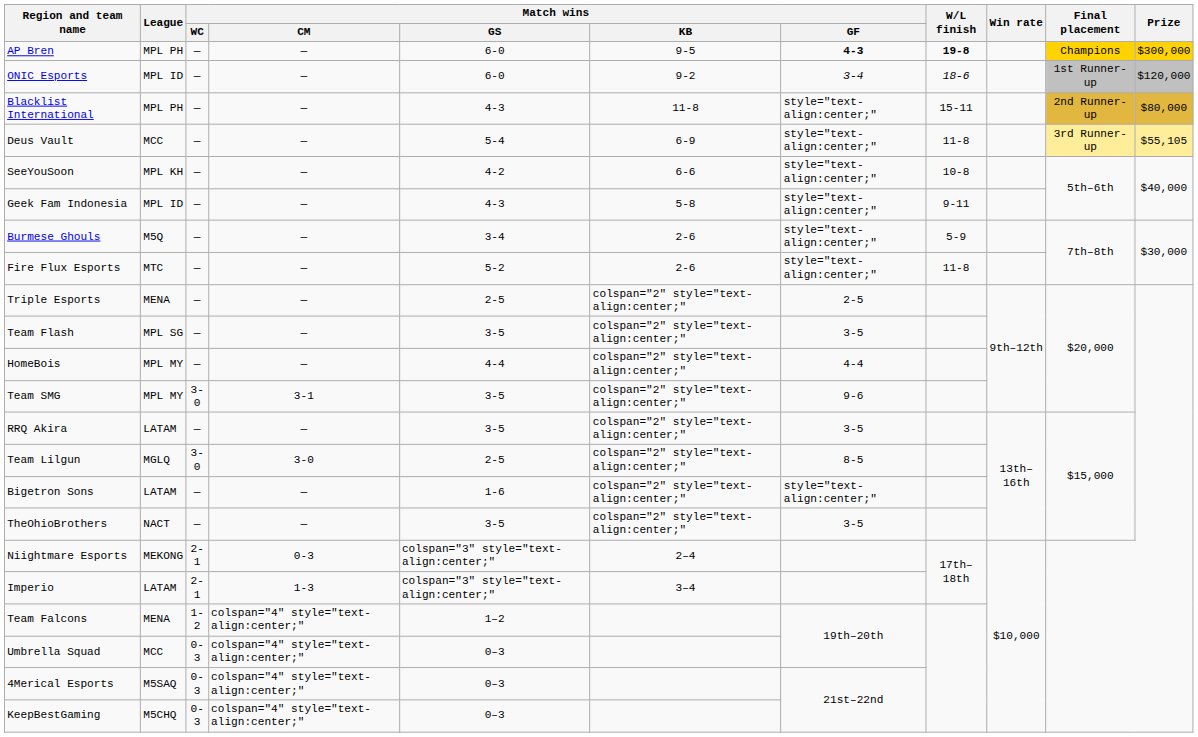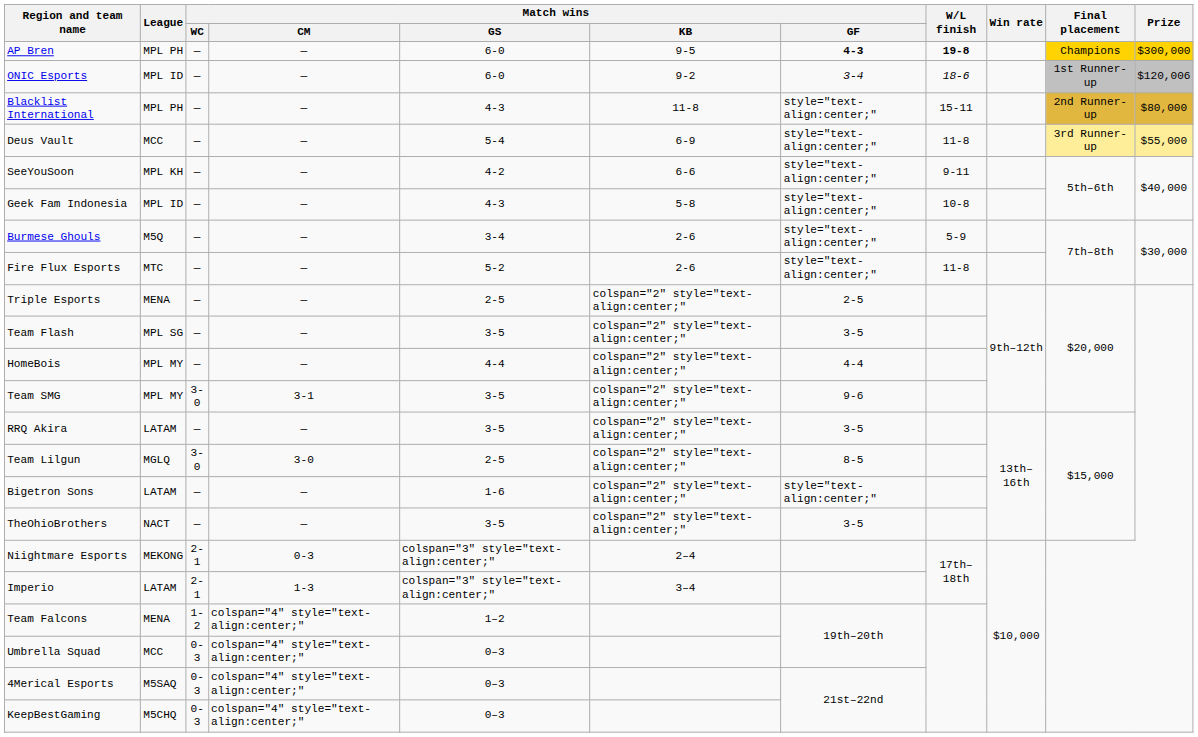(1164, 76) $120,000 -> (1164, 76) $120,006
(1164, 140) $55,105 -> (1164, 140) $55,000
(956, 172) 10-8 -> (956, 172) 9-11
(956, 204) 9-11 -> (956, 204) 10-8
